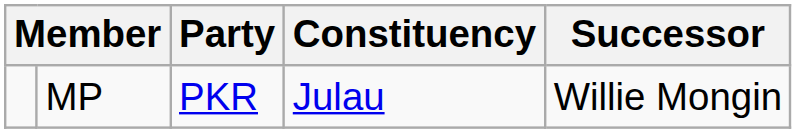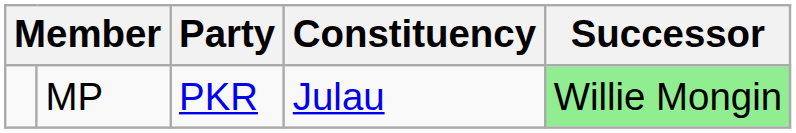(668, 95) no background -> (668, 95) lightgreen background
